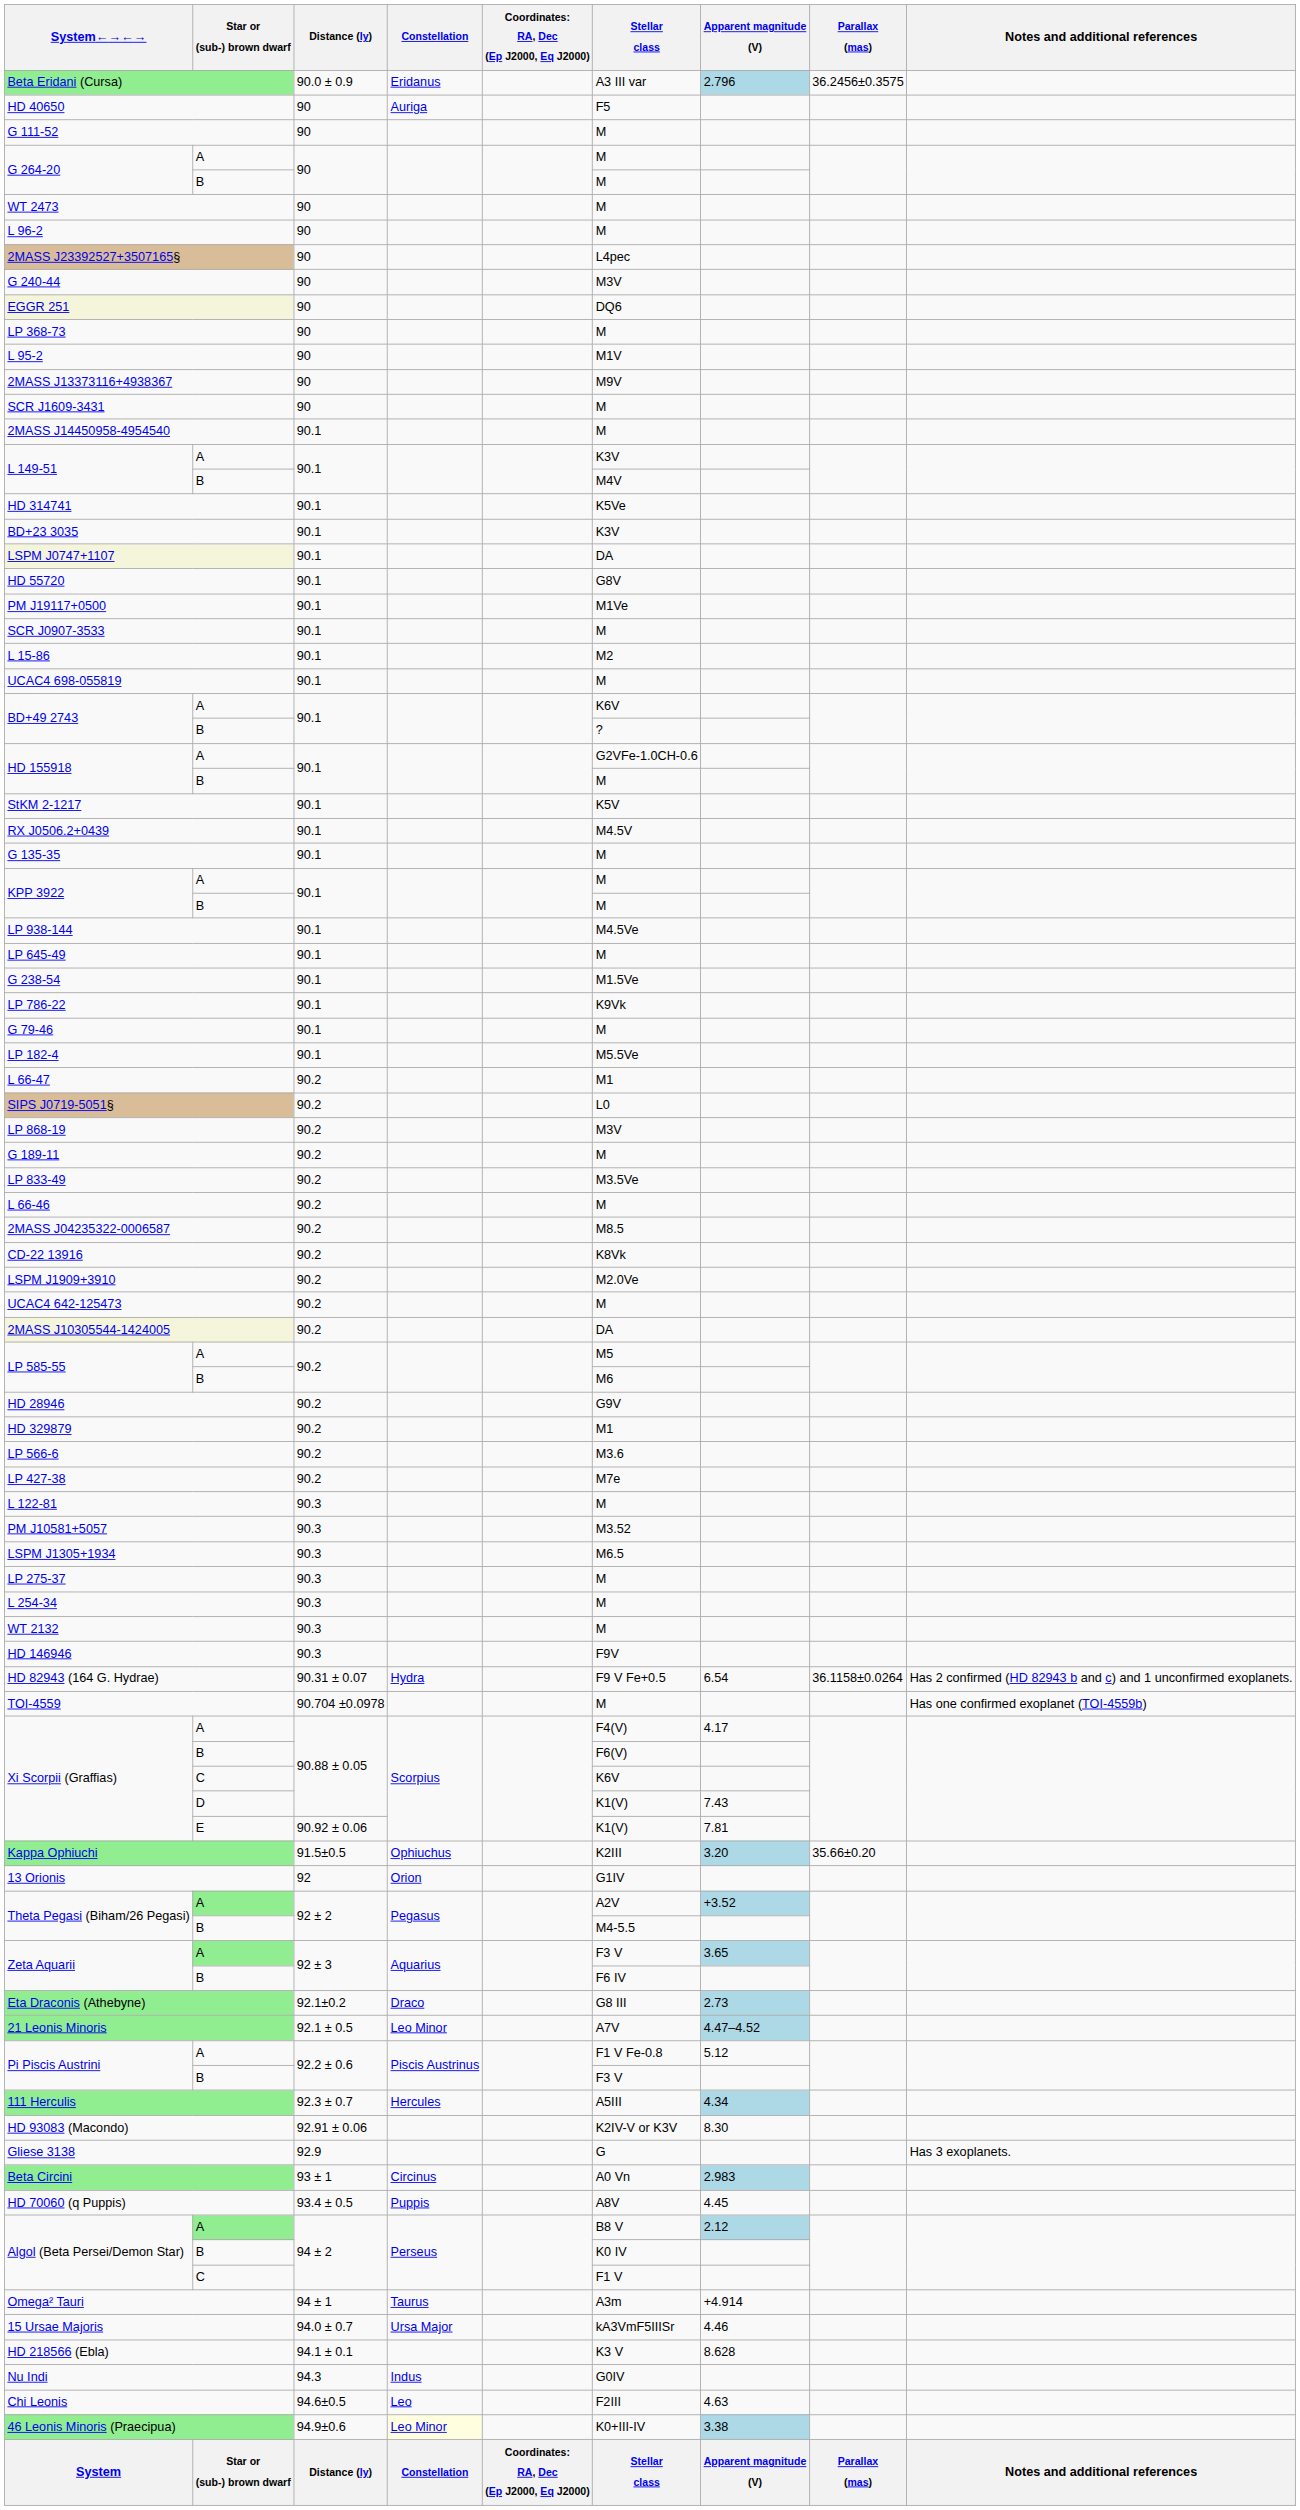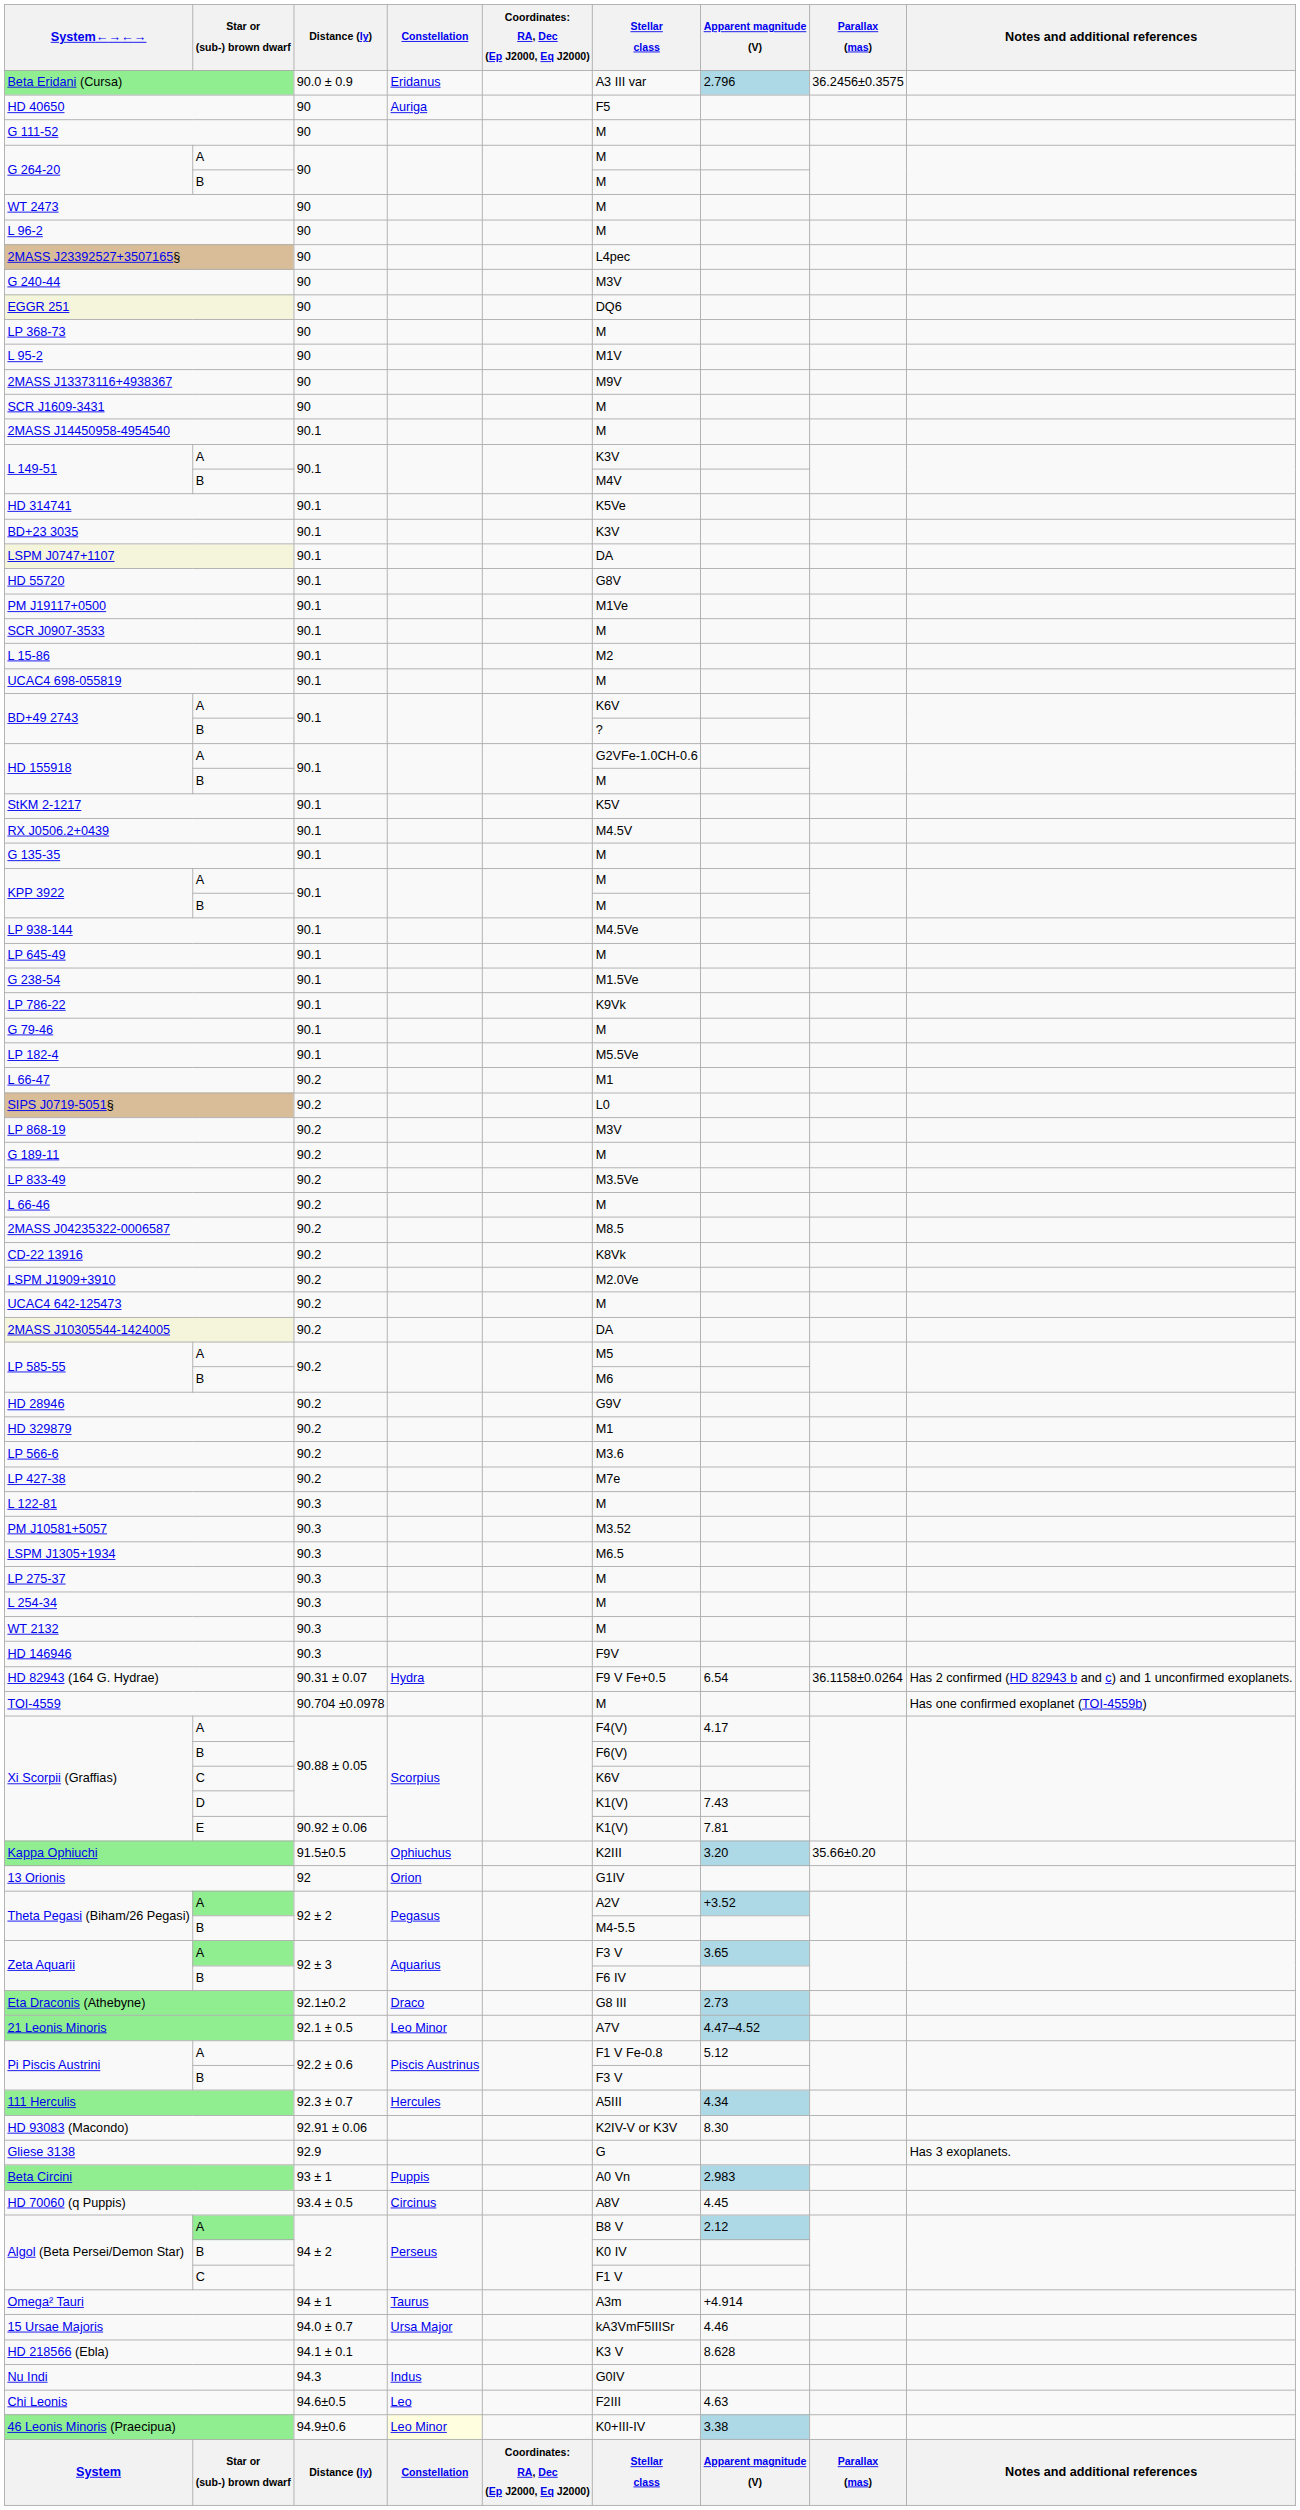(413, 2177) Circinus -> (410, 2177) Puppis
(410, 2202) Puppis -> (413, 2202) Circinus
